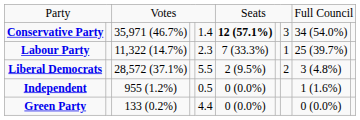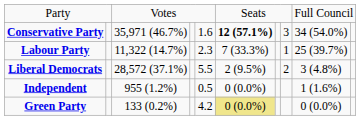(205, 32) 1.4 -> (205, 32) 1.6
(205, 106) 4.4 -> (205, 106) 4.2
(245, 106) no background -> (245, 106) khaki background
